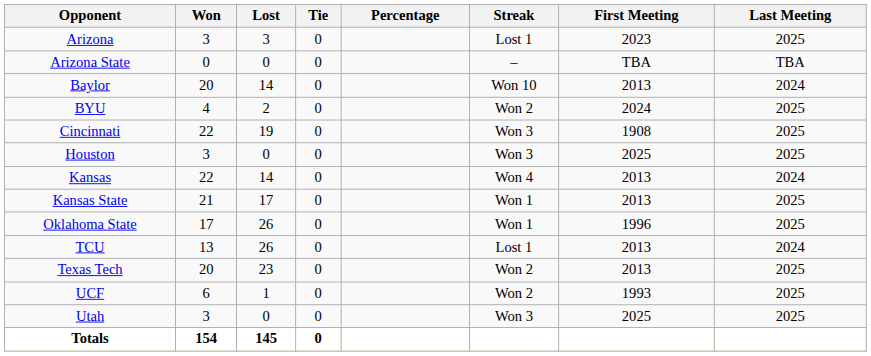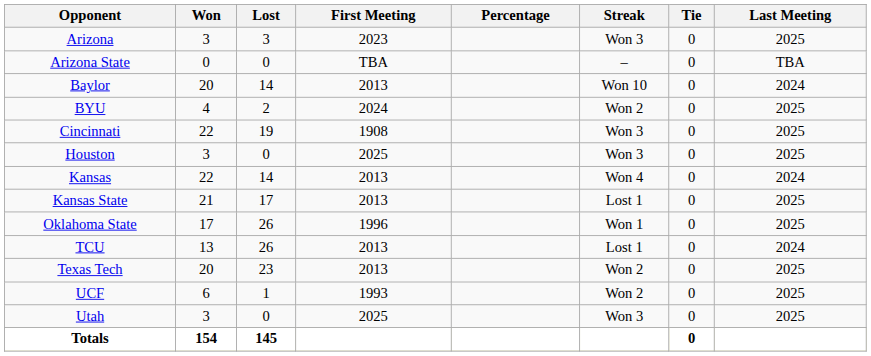columns swapped: (318, 16) <-> (636, 16)
(514, 39) Lost 1 -> (624, 39) Won 3
(514, 200) Won 1 -> (624, 200) Lost 1
